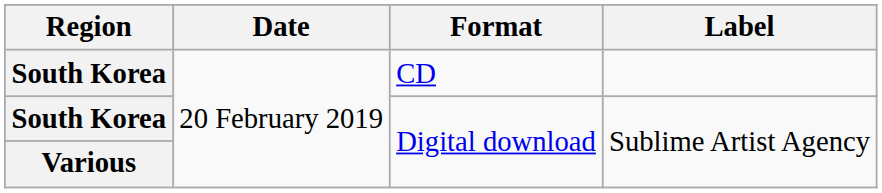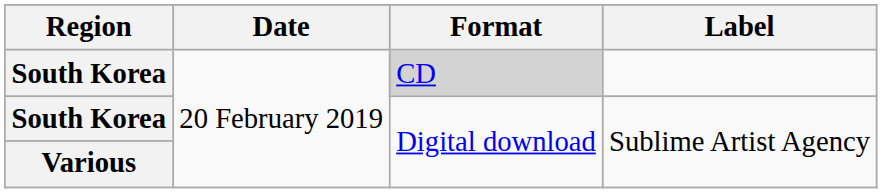(416, 72) no background -> (416, 72) lightgrey background
